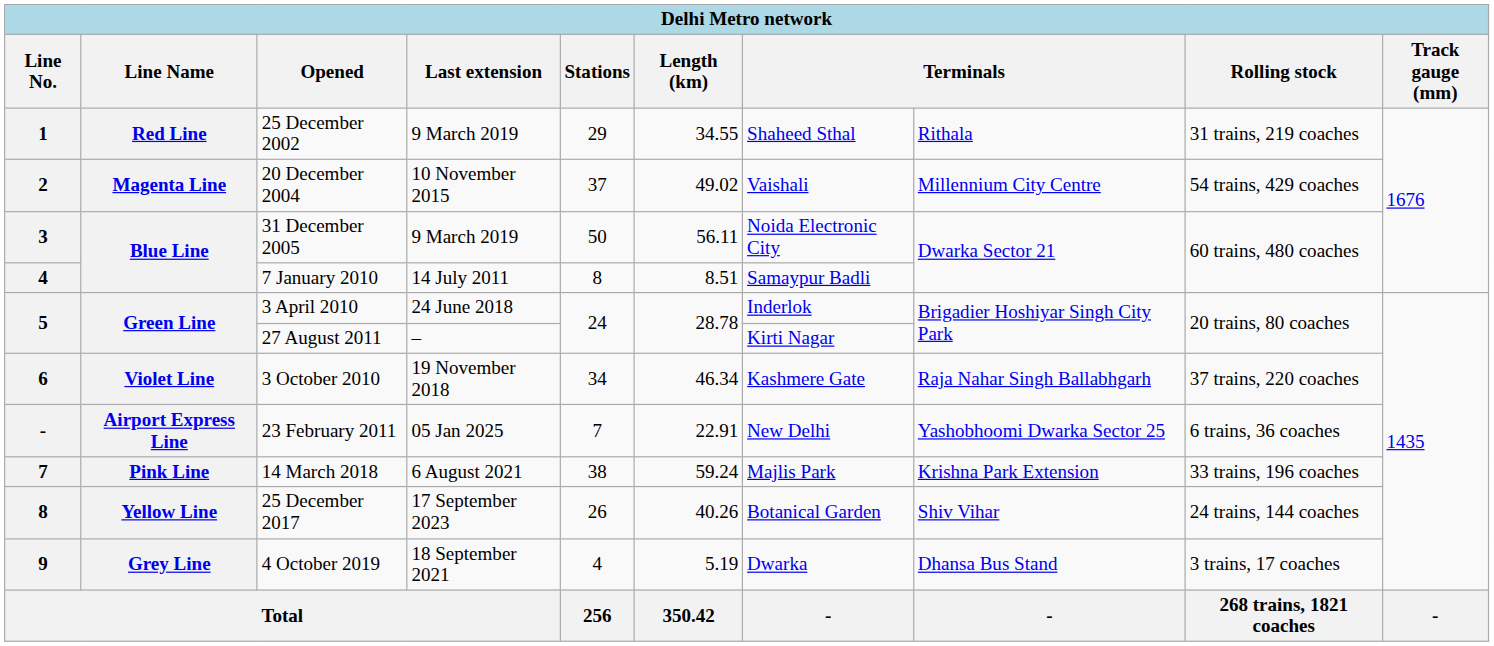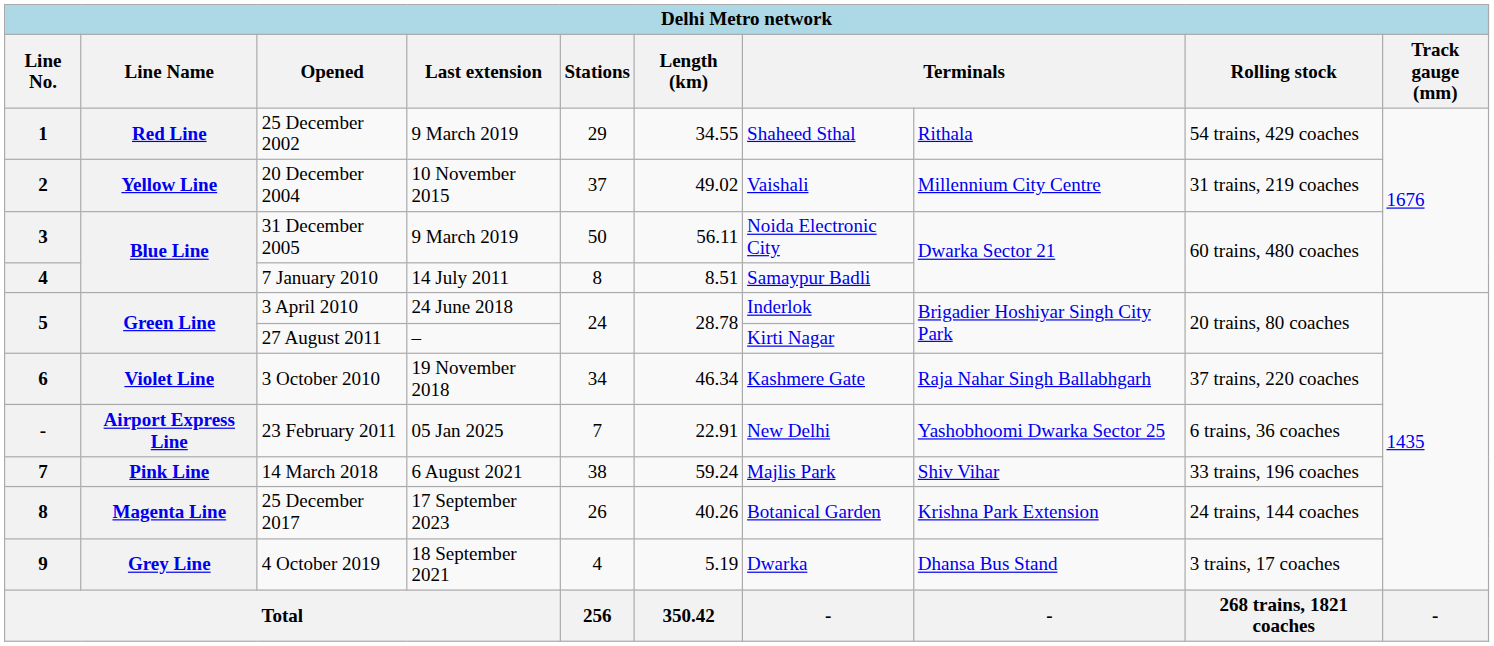(1274, 133) 31 trains, 219 coaches -> (1274, 133) 54 trains, 429 coaches
(169, 185) Magenta Line -> (169, 185) Yellow Line
(1274, 185) 54 trains, 429 coaches -> (1274, 185) 31 trains, 219 coaches
(1008, 471) Krishna Park Extension -> (959, 471) Shiv Vihar
(169, 512) Yellow Line -> (169, 512) Magenta Line
(959, 512) Shiv Vihar -> (1008, 512) Krishna Park Extension
